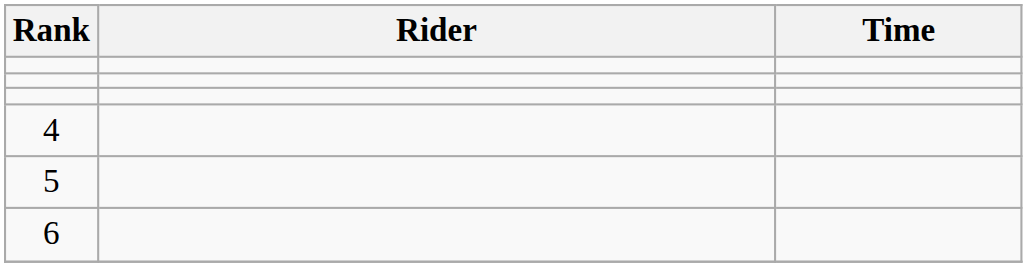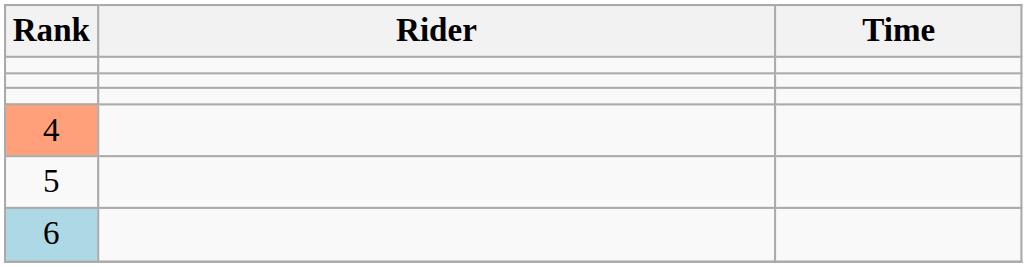(51, 129) no background -> (51, 129) lightsalmon background
(51, 234) no background -> (51, 234) lightblue background
